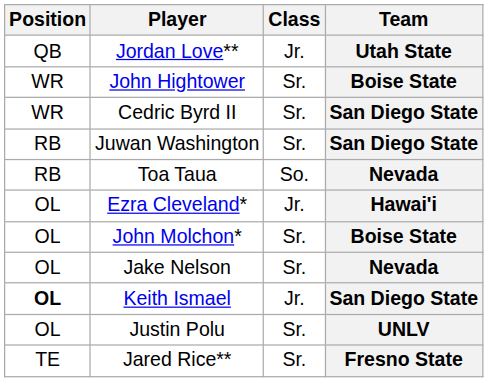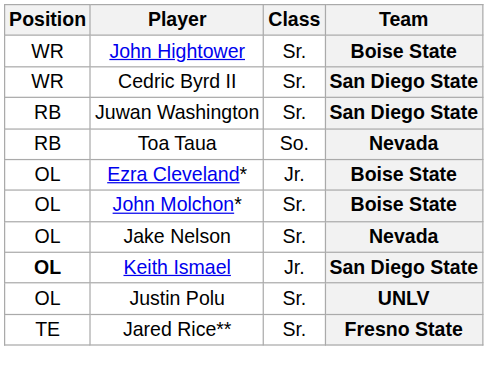- row: (177, 50)
(404, 205) Hawai'i -> (404, 174) Boise State
